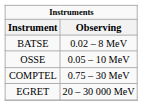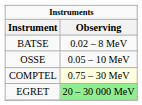(99, 76) no background -> (99, 76) lightyellow background
(99, 92) no background -> (99, 92) lightgreen background
